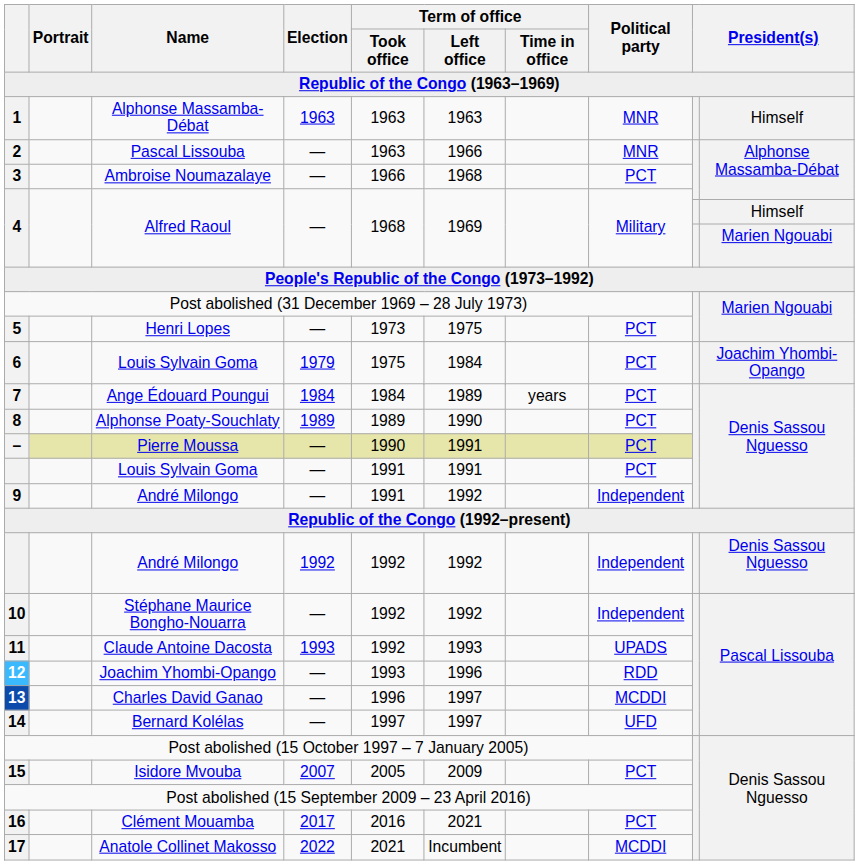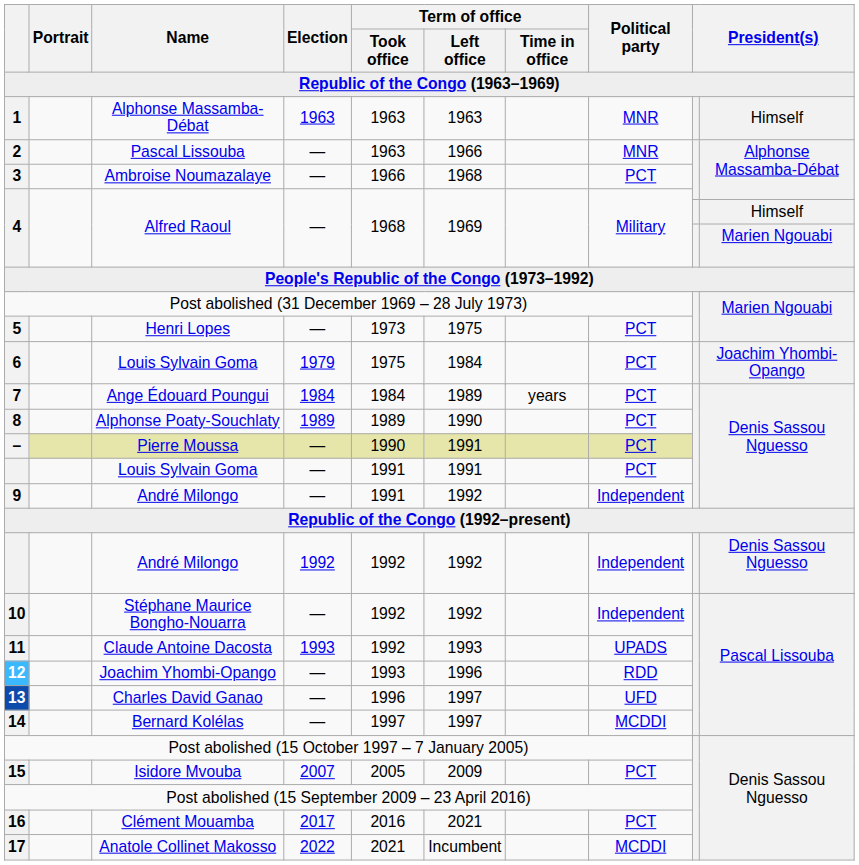(641, 697) MCDDI -> (641, 697) UFD
(641, 722) UFD -> (641, 722) MCDDI
